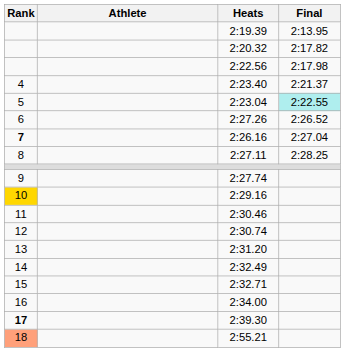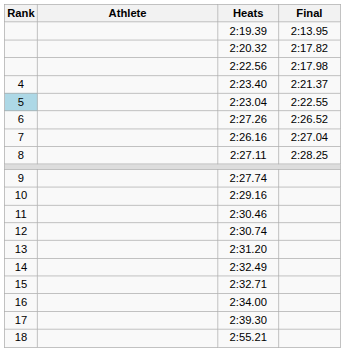(21, 102) no background -> (21, 102) lightblue background
(309, 102) paleturquoise background -> (309, 102) no background
(21, 137) bold -> (21, 137) normal
(21, 196) gold background -> (21, 196) no background
(21, 320) bold -> (21, 320) normal
(21, 338) lightsalmon background -> (21, 338) no background
